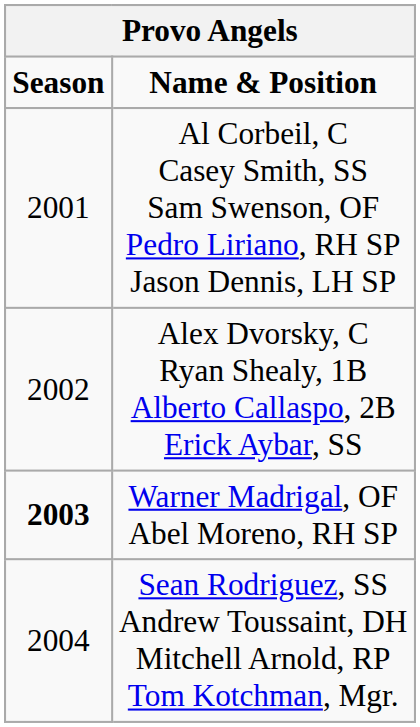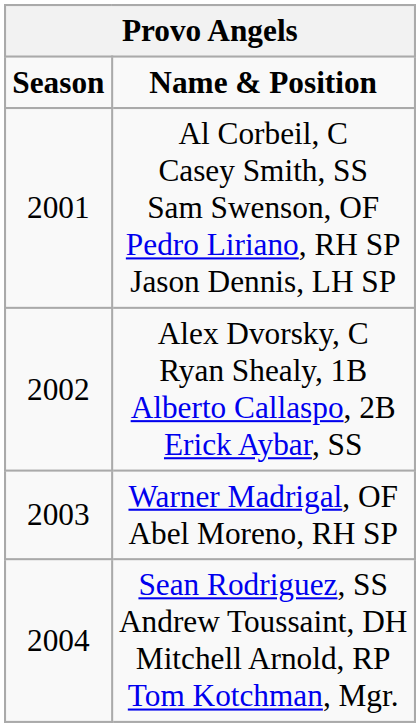(58, 515) bold -> (58, 515) normal
